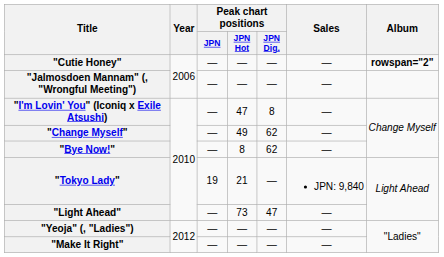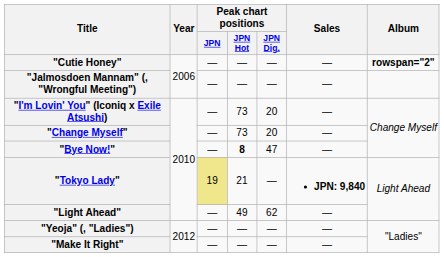(242, 111) 47 -> (242, 111) 73
(272, 111) 8 -> (272, 111) 20
(242, 133) 49 -> (242, 133) 73
(272, 133) 62 -> (272, 133) 20
(242, 149) normal -> (242, 149) bold
(272, 149) 62 -> (272, 149) 47
(212, 181) no background -> (212, 181) khaki background
(326, 187) normal -> (327, 187) bold
(242, 212) 73 -> (242, 212) 49
(272, 212) 47 -> (272, 212) 62
